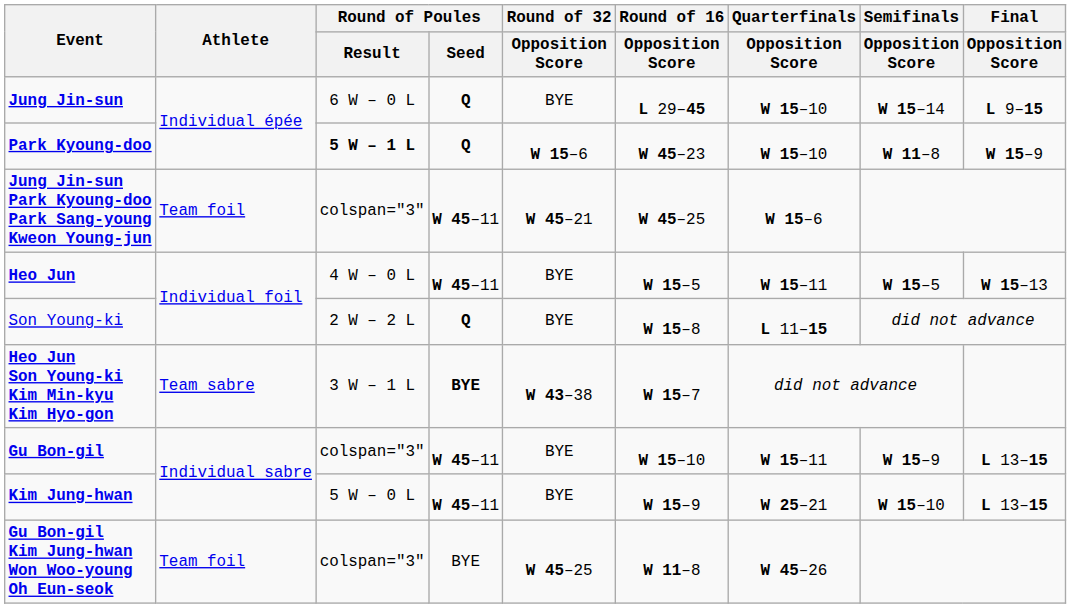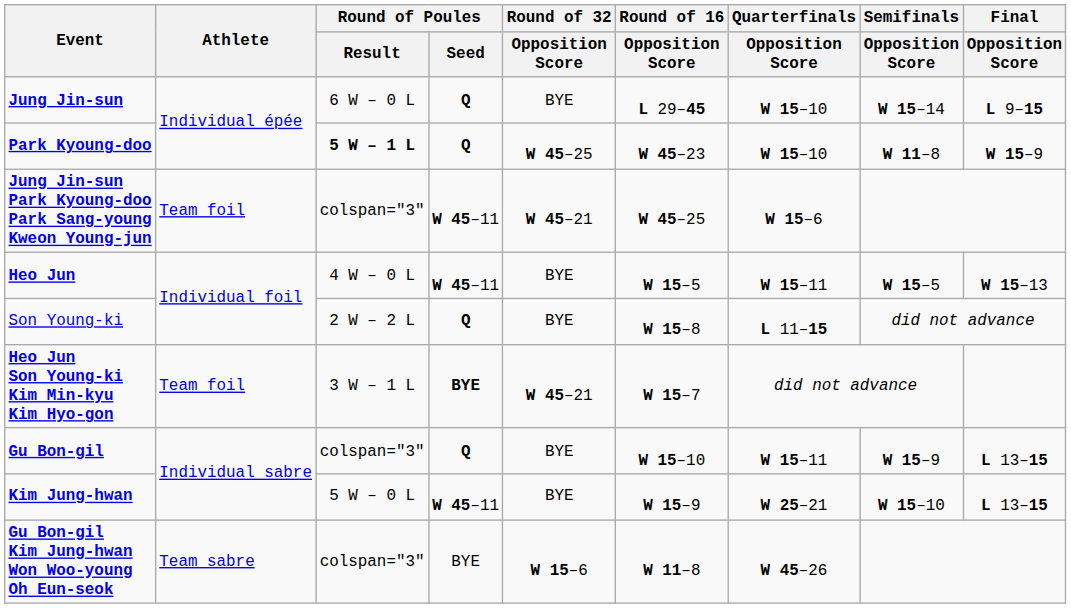(559, 155) W 15–6 -> (559, 155) W 45–25
(207, 386) Team sabre -> (202, 386) Team foil
(559, 395) W 43–38 -> (559, 395) W 45–21
(466, 460) W 45–11 -> (466, 451) Q
(202, 561) Team foil -> (207, 561) Team sabre
(559, 571) W 45–25 -> (559, 571) W 15–6
